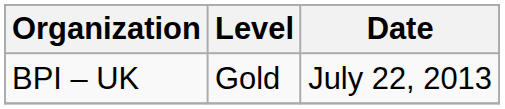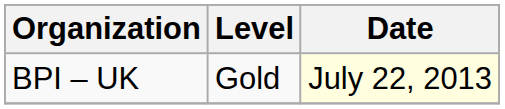(400, 77) no background -> (400, 77) lightyellow background
